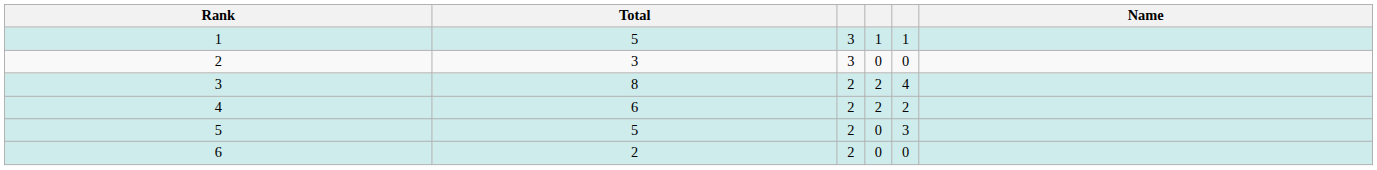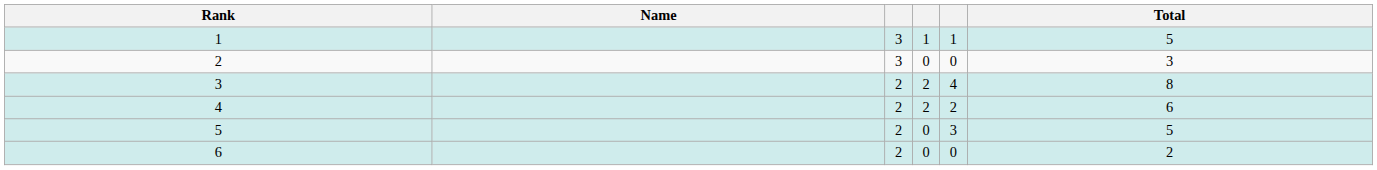columns swapped: (1146, 15) <-> (635, 15)
